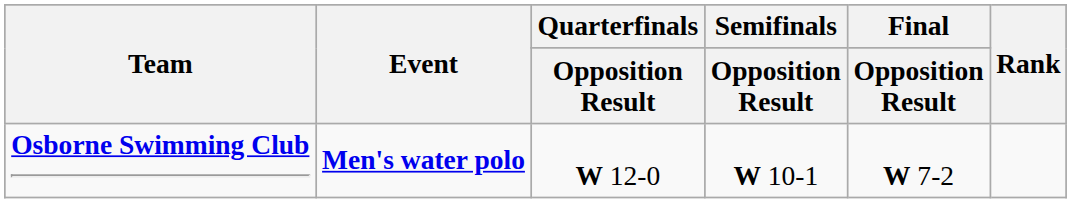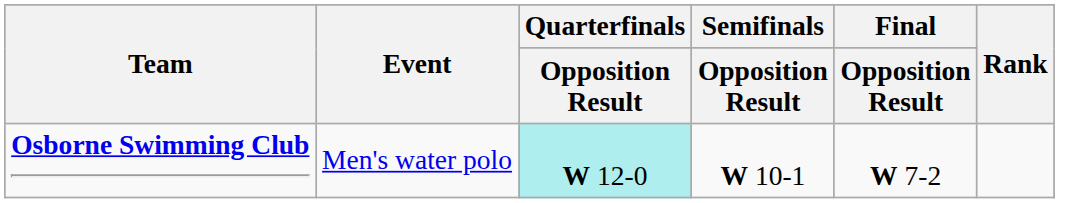(424, 160) bold -> (417, 160) normal
(618, 175) no background -> (605, 175) paleturquoise background
